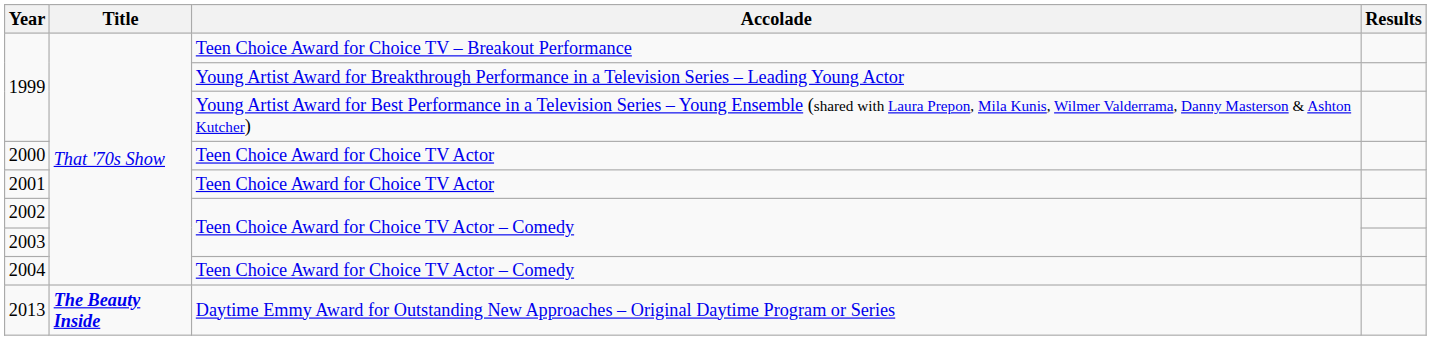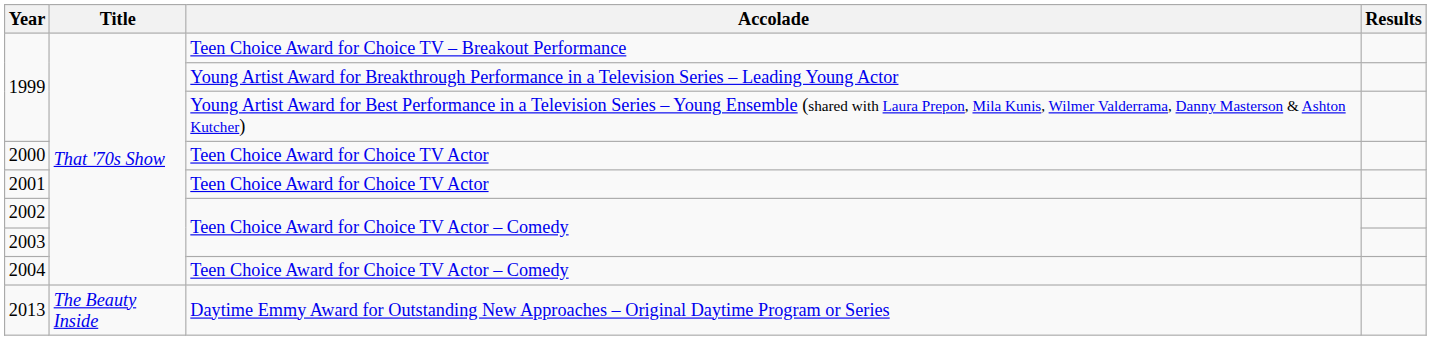(97, 310) bold -> (95, 310) normal
